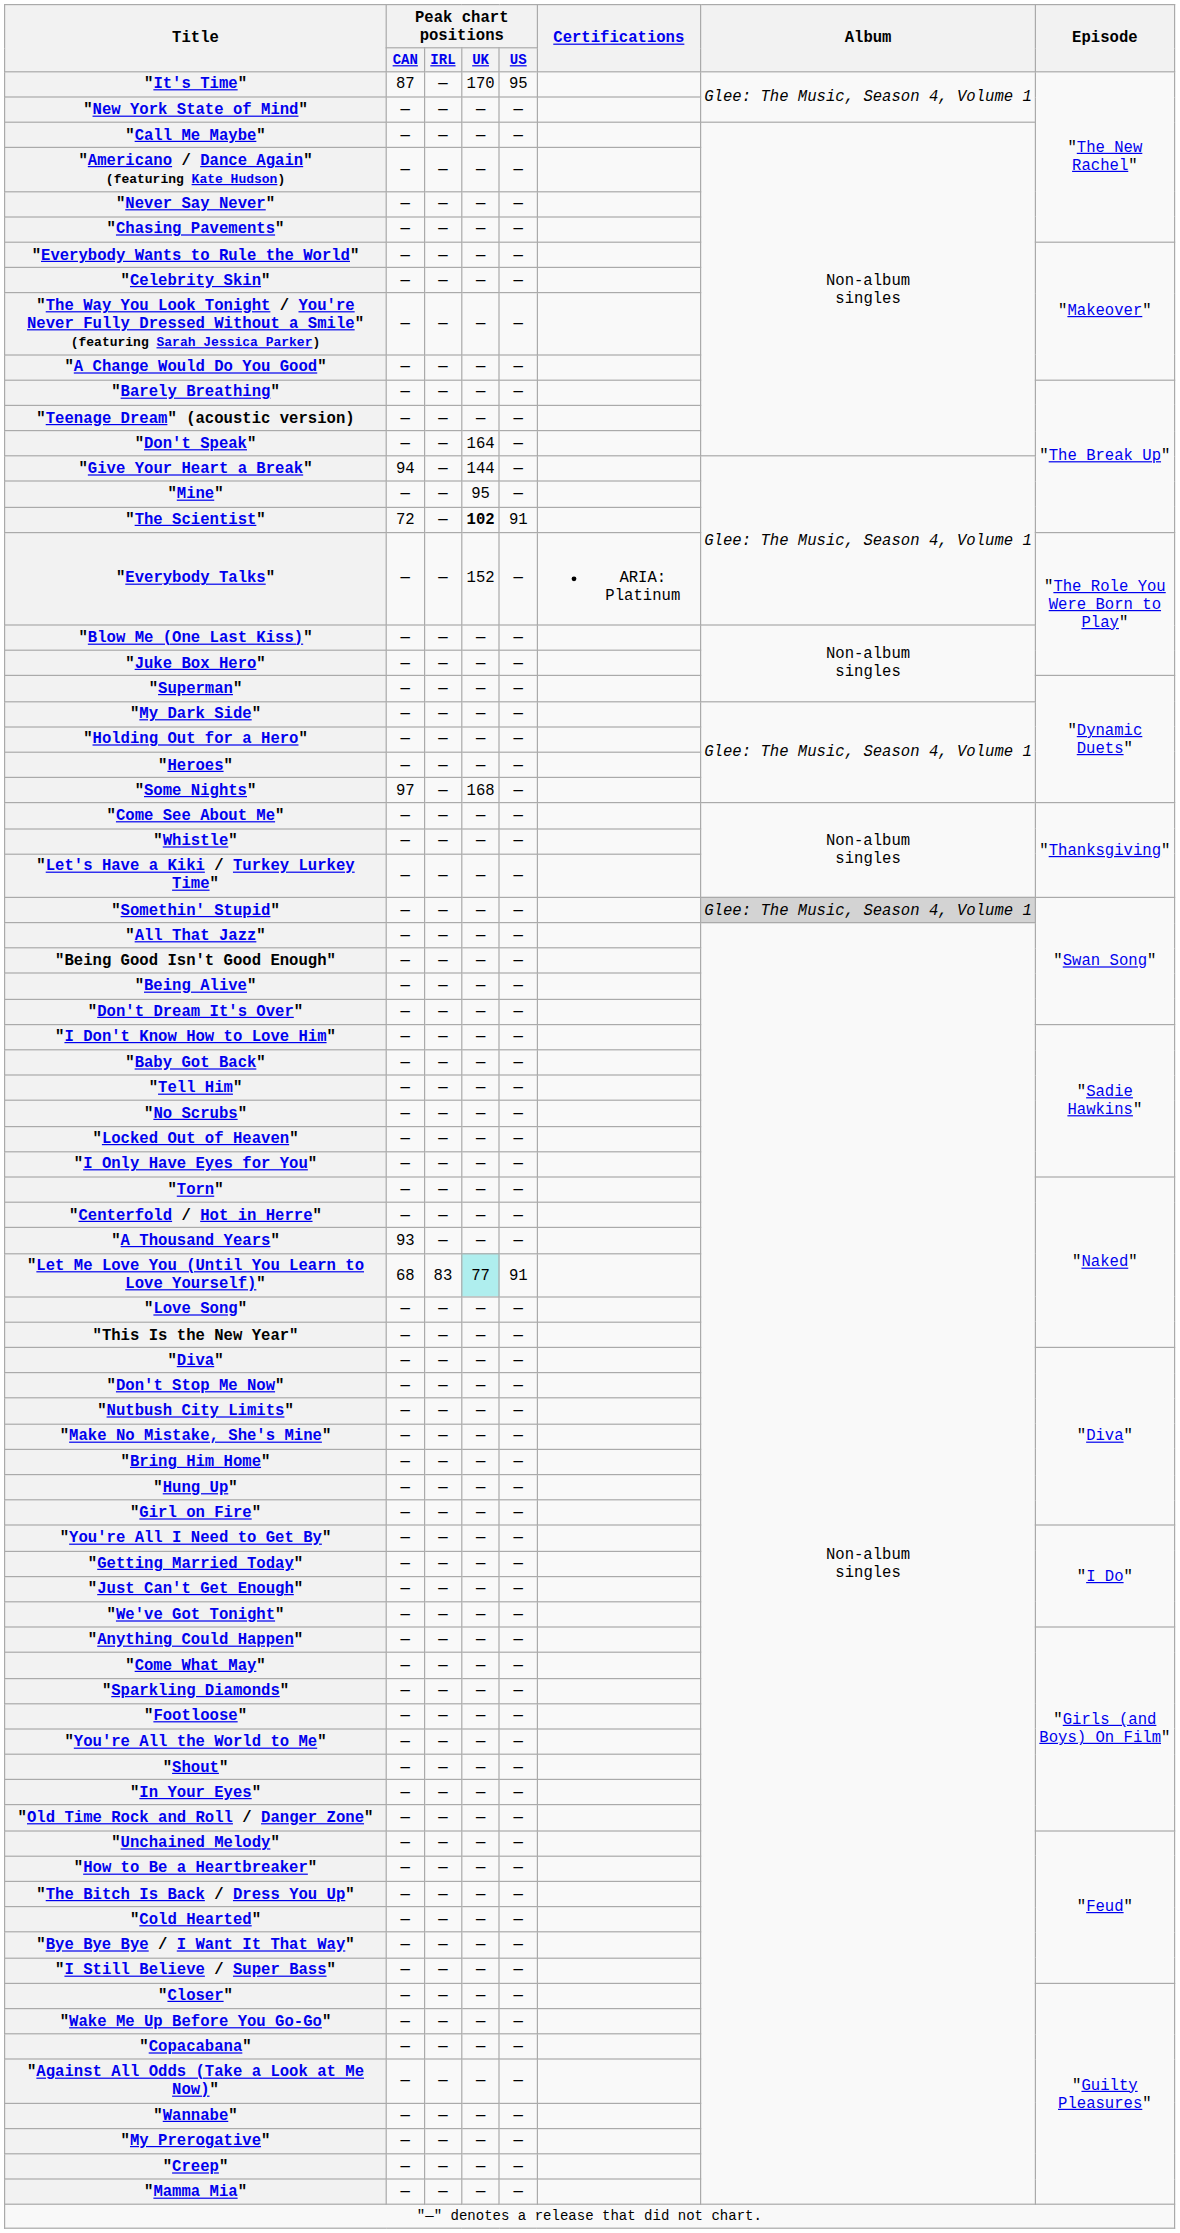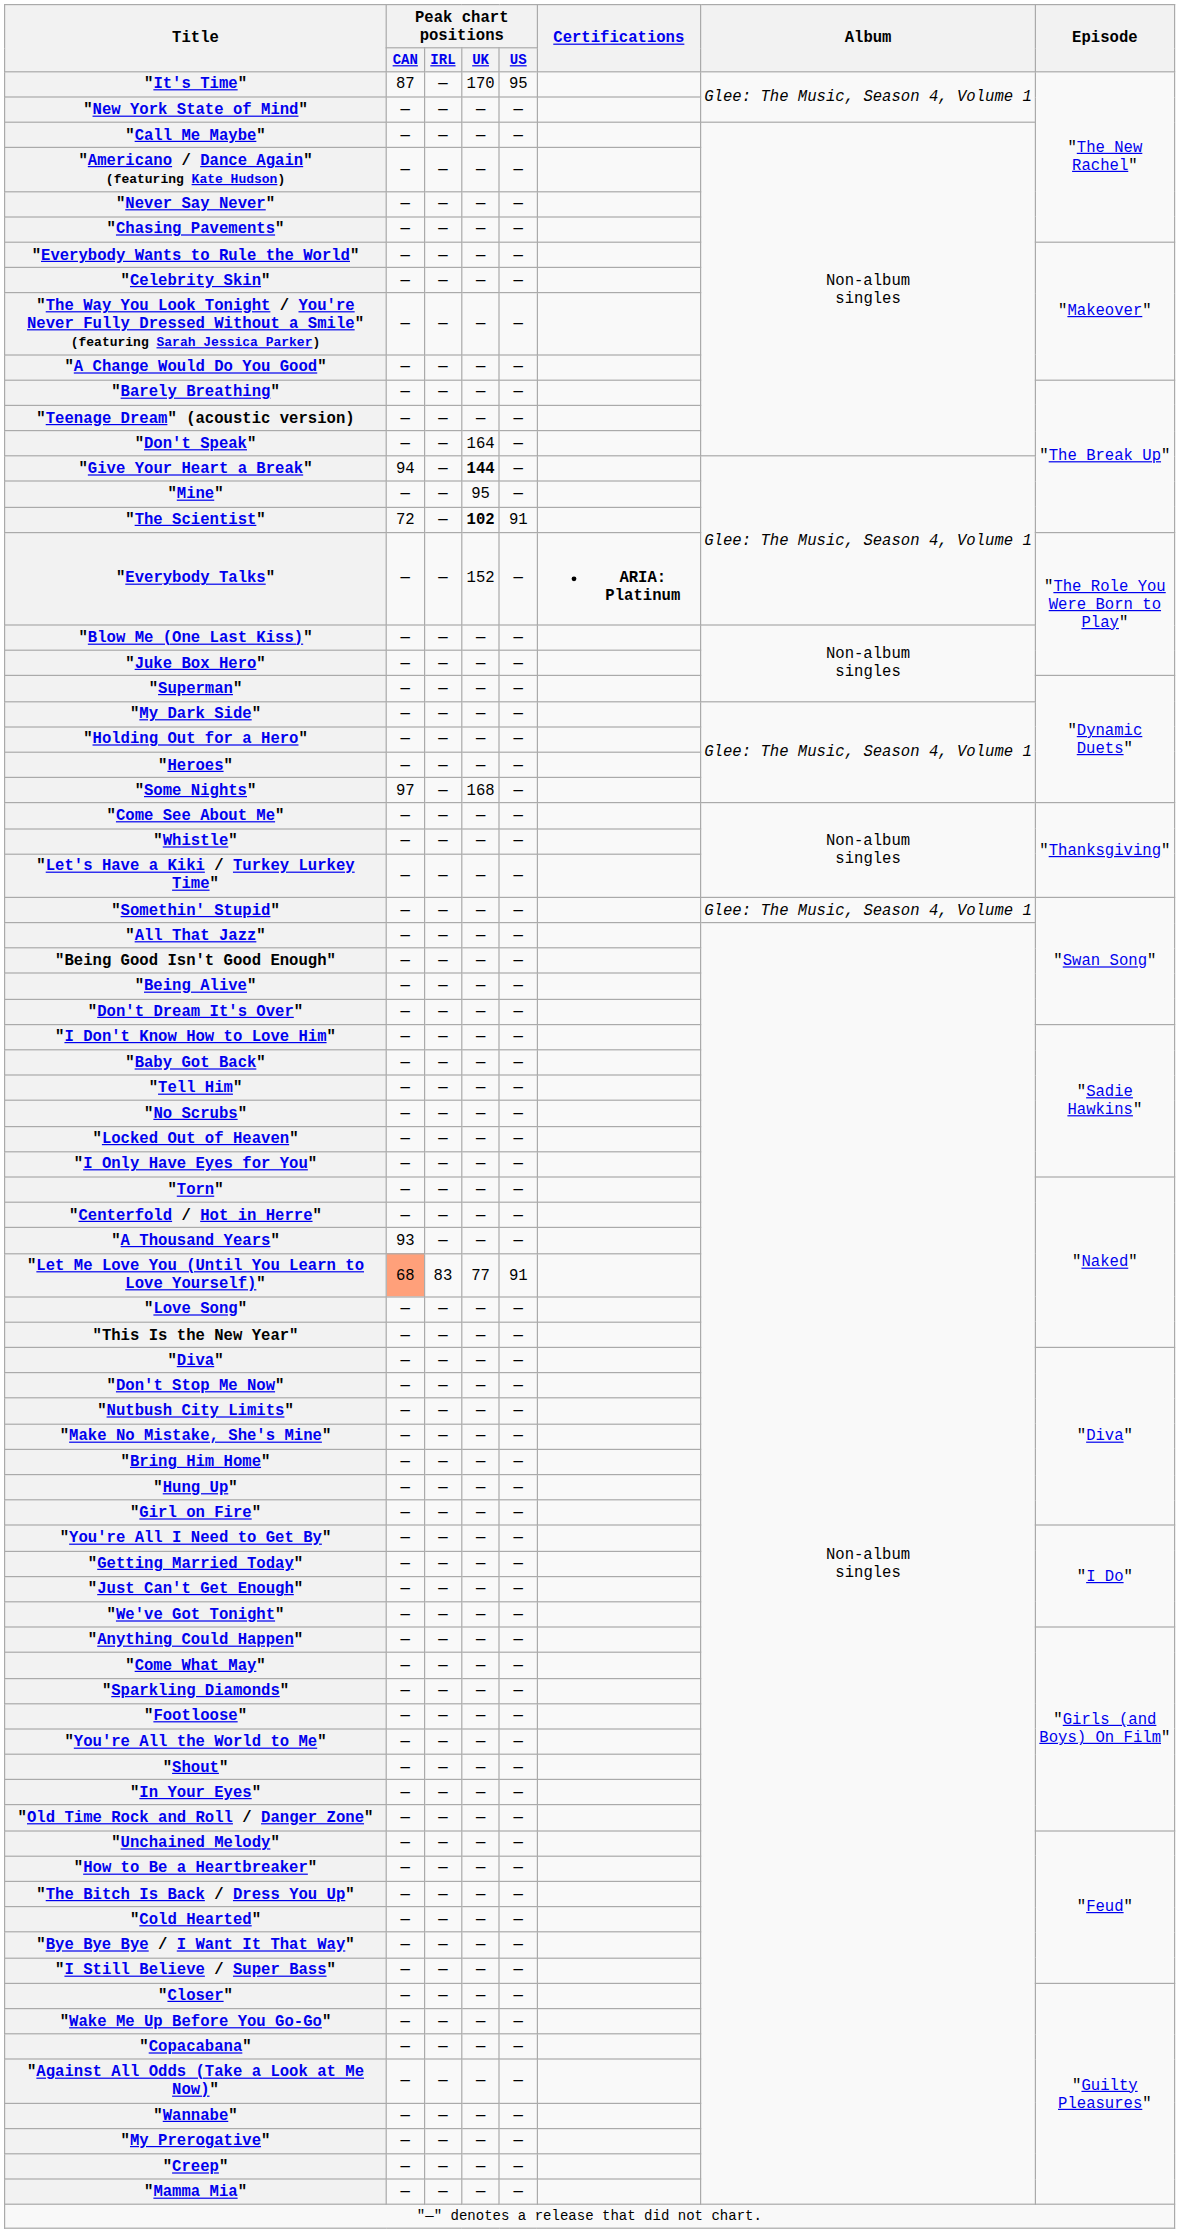(481, 469) normal -> (481, 469) bold
(619, 588) normal -> (619, 588) bold
(868, 910) lightgrey background -> (868, 910) no background
(405, 1275) no background -> (405, 1275) lightsalmon background
(481, 1275) paleturquoise background -> (481, 1275) no background
